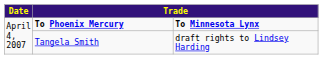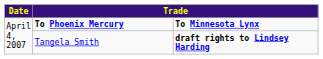(232, 42) normal -> (232, 42) bold
